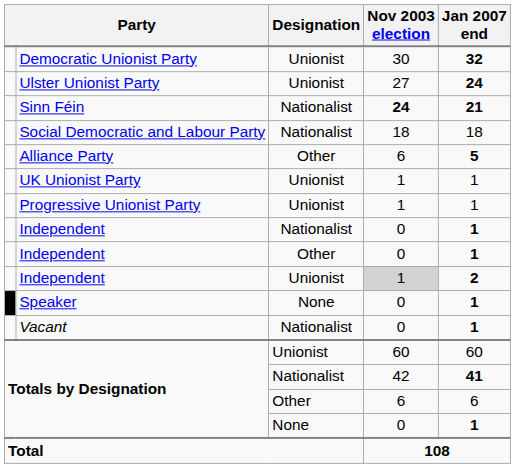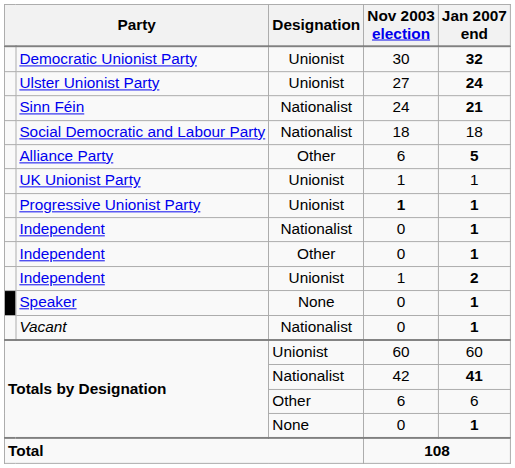(401, 107) bold -> (401, 107) normal
(401, 205) normal -> (401, 205) bold
(474, 205) normal -> (474, 205) bold
(401, 278) lightgrey background -> (401, 278) no background
